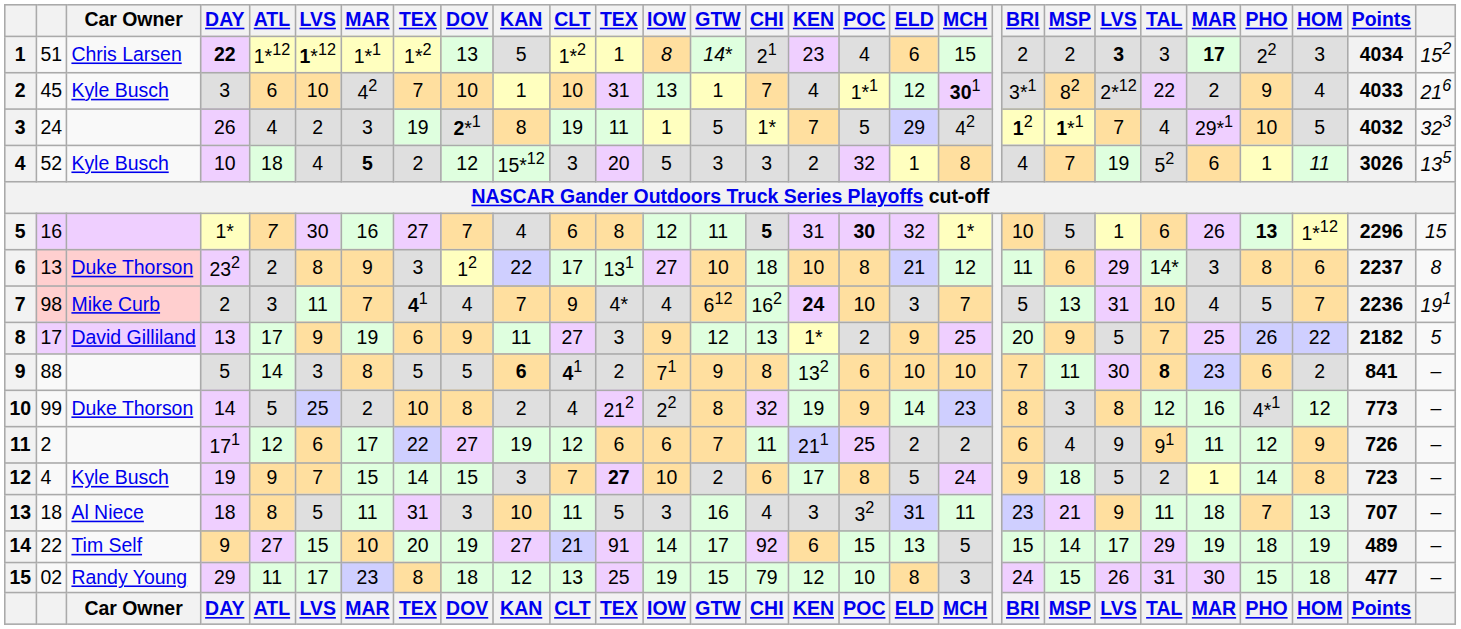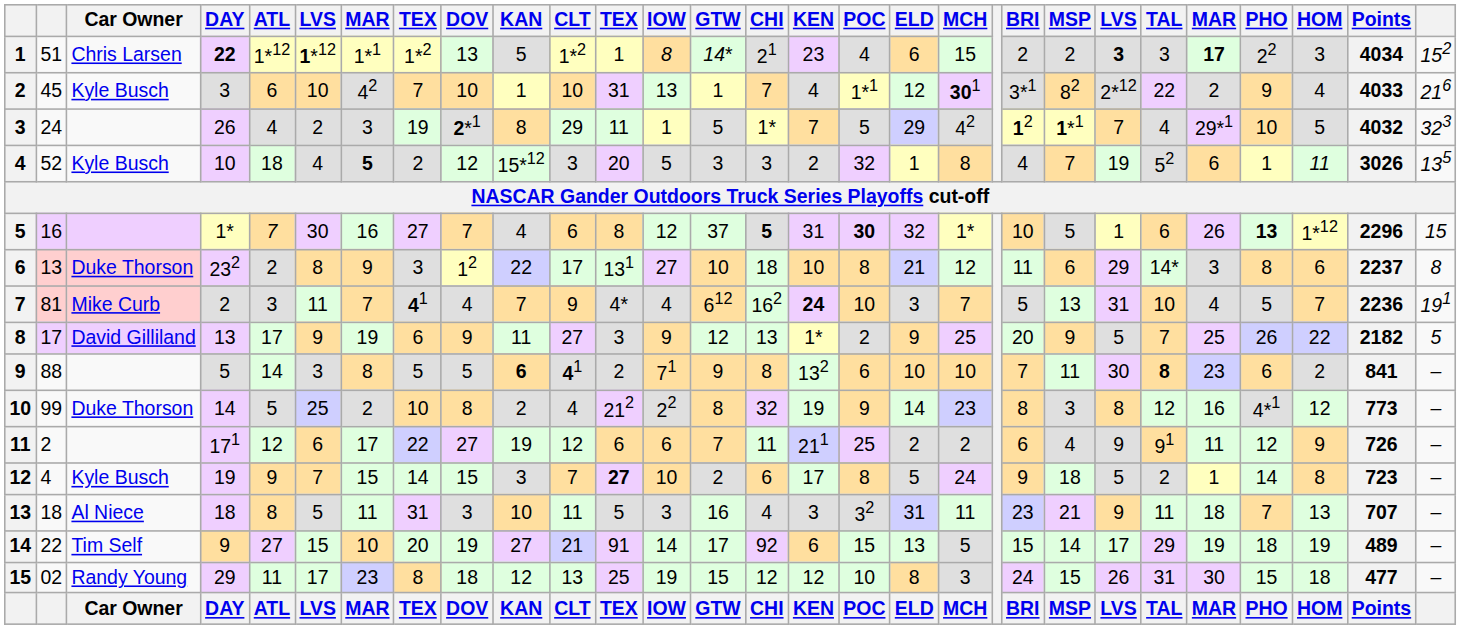(572, 127) 19 -> (572, 127) 29
(718, 232) 11 -> (718, 232) 37
(51, 304) 98 -> (51, 304) 81
(767, 578) 79 -> (767, 578) 12
